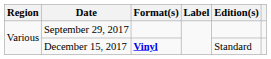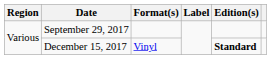(146, 46) bold -> (145, 46) normal
(233, 46) normal -> (235, 46) bold
